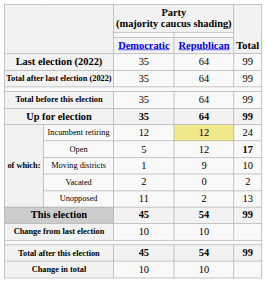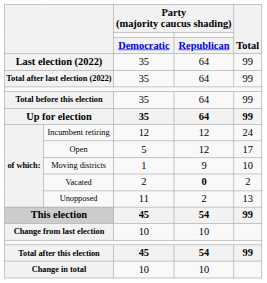(204, 132) khaki background -> (204, 132) no background
(248, 149) bold -> (248, 149) normal
(204, 182) normal -> (204, 182) bold
